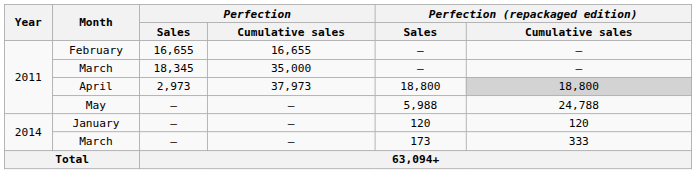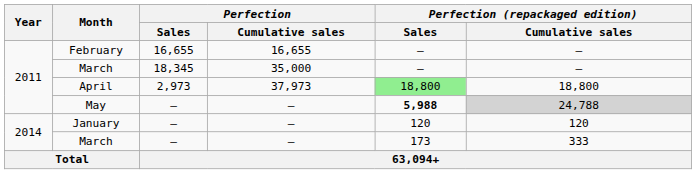(420, 86) no background -> (420, 86) lightgreen background
(579, 86) lightgrey background -> (579, 86) no background
(420, 105) normal -> (420, 105) bold
(579, 105) no background -> (579, 105) lightgrey background
